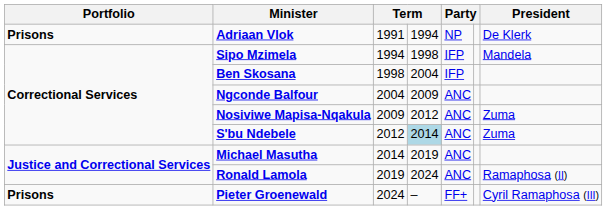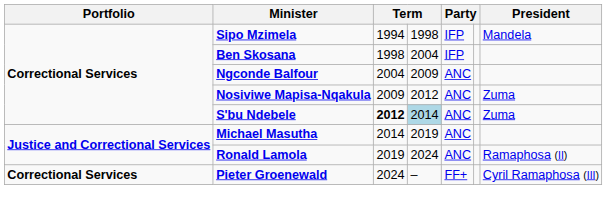- row: (255, 34)
(391, 134) normal -> (391, 114) bold
(30, 194) Prisons -> (72, 174) Correctional Services
